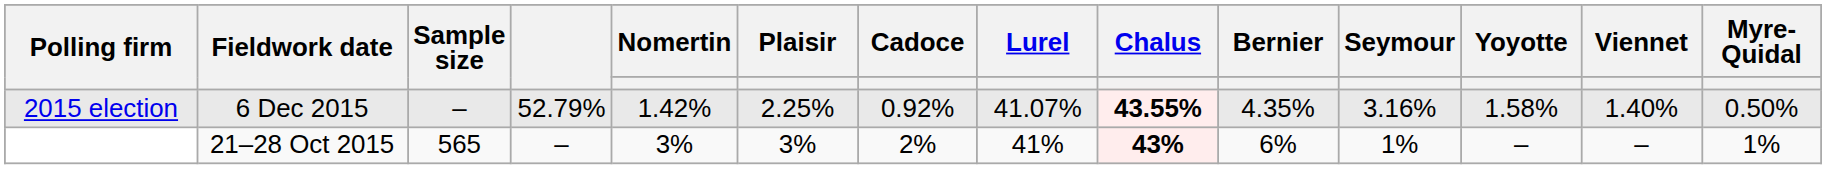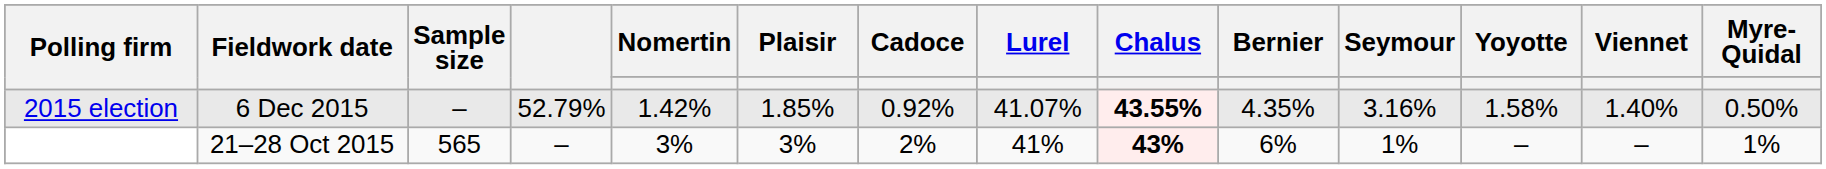(797, 108) 2.25% -> (797, 108) 1.85%
